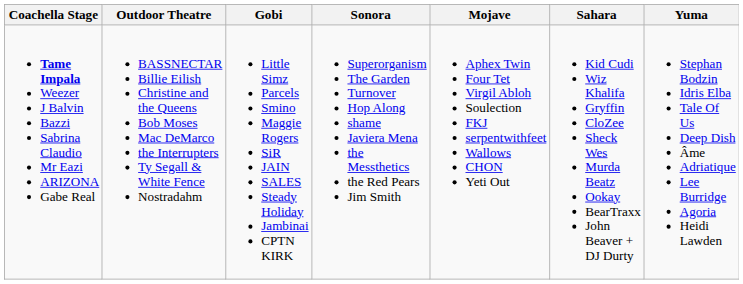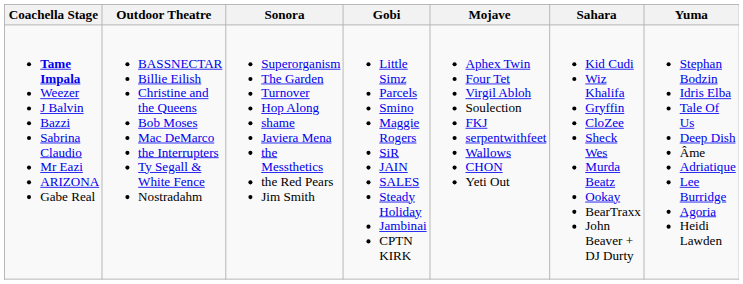columns swapped: (371, 14) <-> (269, 14)
